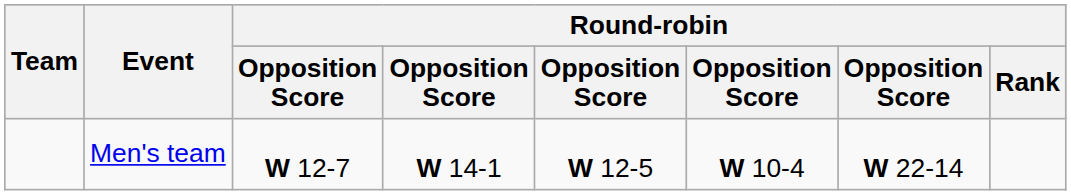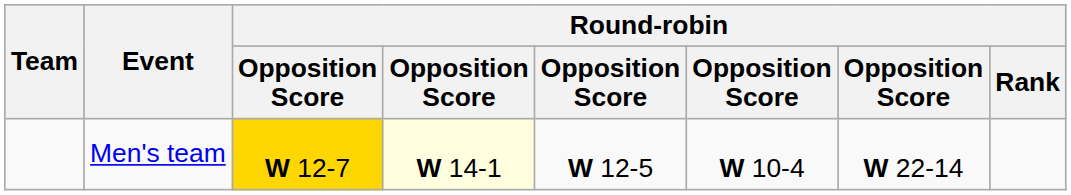(308, 168) no background -> (308, 168) gold background
(459, 168) no background -> (459, 168) lightyellow background
